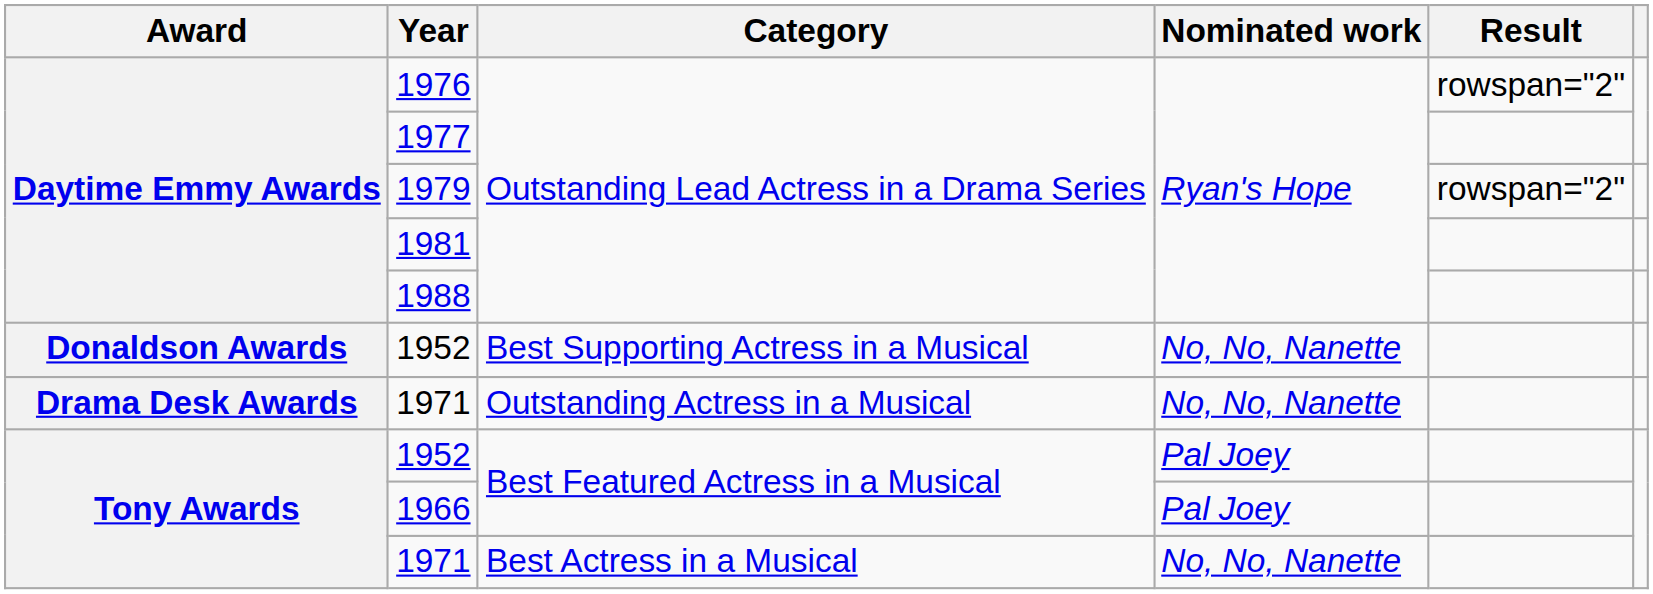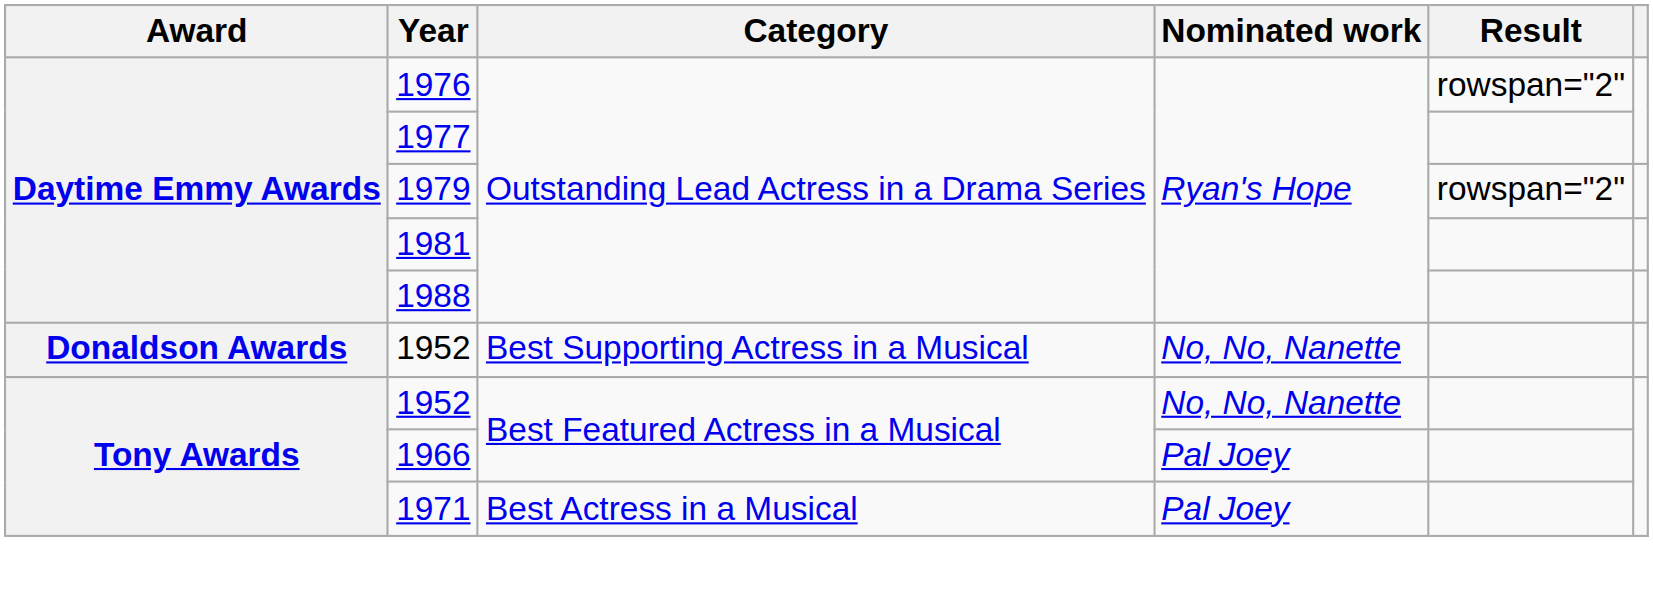- row: (433, 402)
(1225, 455) Pal Joey -> (1281, 402) No, No, Nanette
(1281, 561) No, No, Nanette -> (1225, 508) Pal Joey
